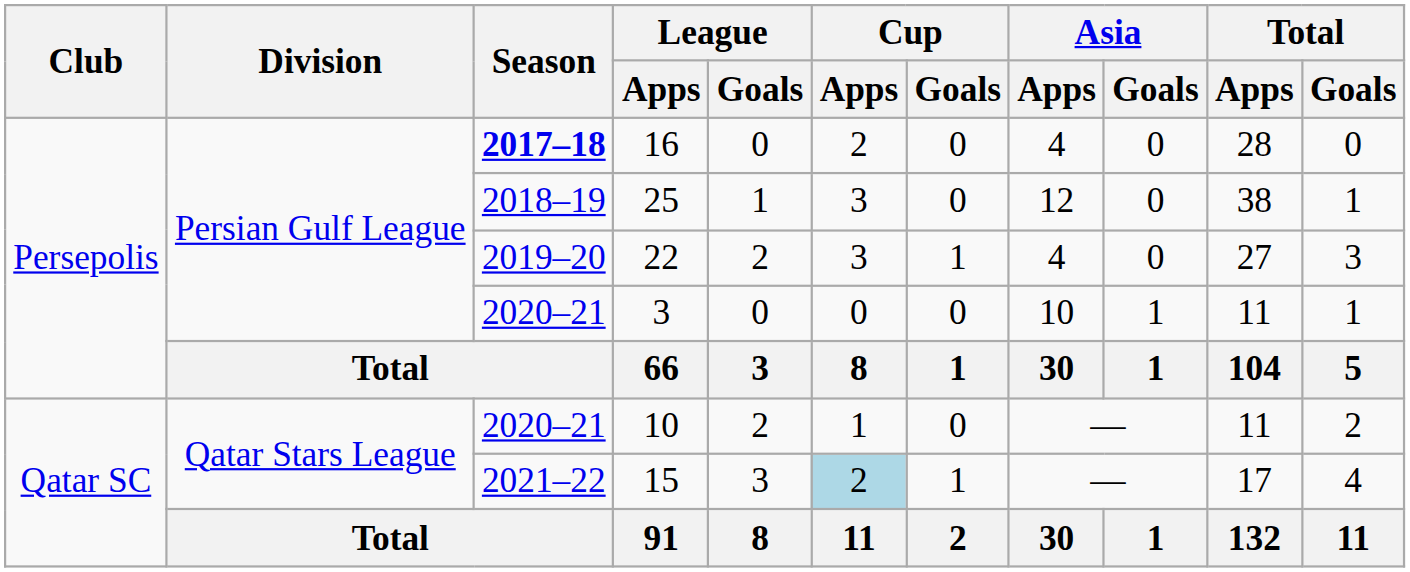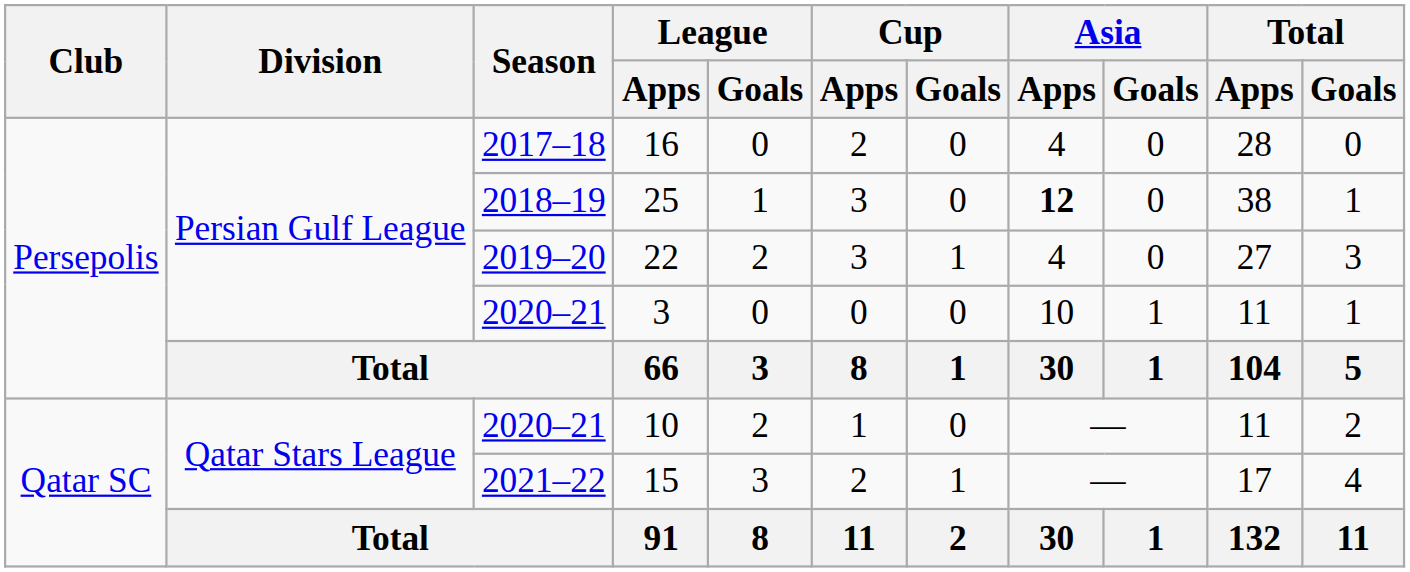(544, 144) bold -> (544, 144) normal
(1057, 200) normal -> (1057, 200) bold
(859, 481) lightblue background -> (859, 481) no background
